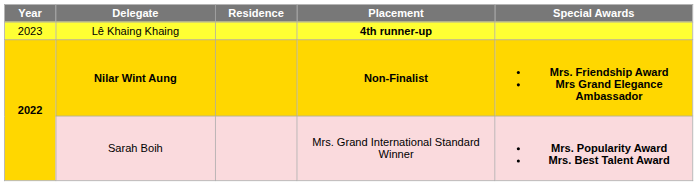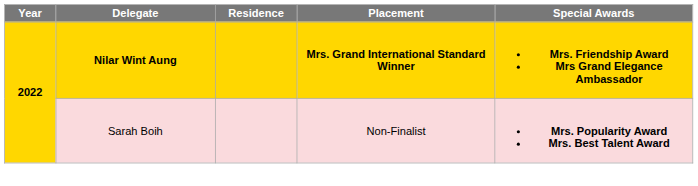- row: (135, 31)
(396, 78) Non-Finalist -> (396, 61) Mrs. Grand International Standard Winner
(396, 149) Mrs. Grand International Standard Winner -> (396, 131) Non-Finalist
